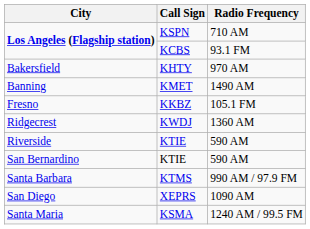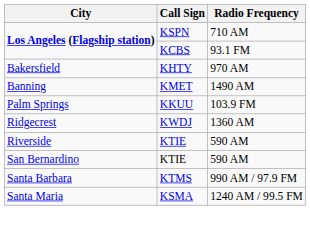- row: (23, 104)
+ row: (38, 104)
- row: (31, 196)
